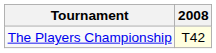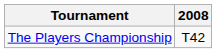(193, 37) lightyellow background -> (193, 37) no background
